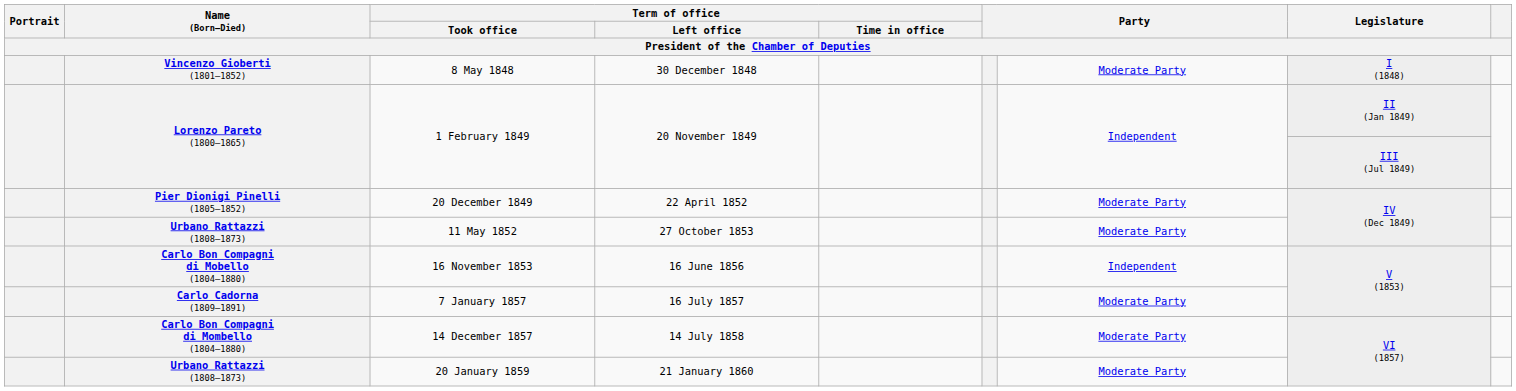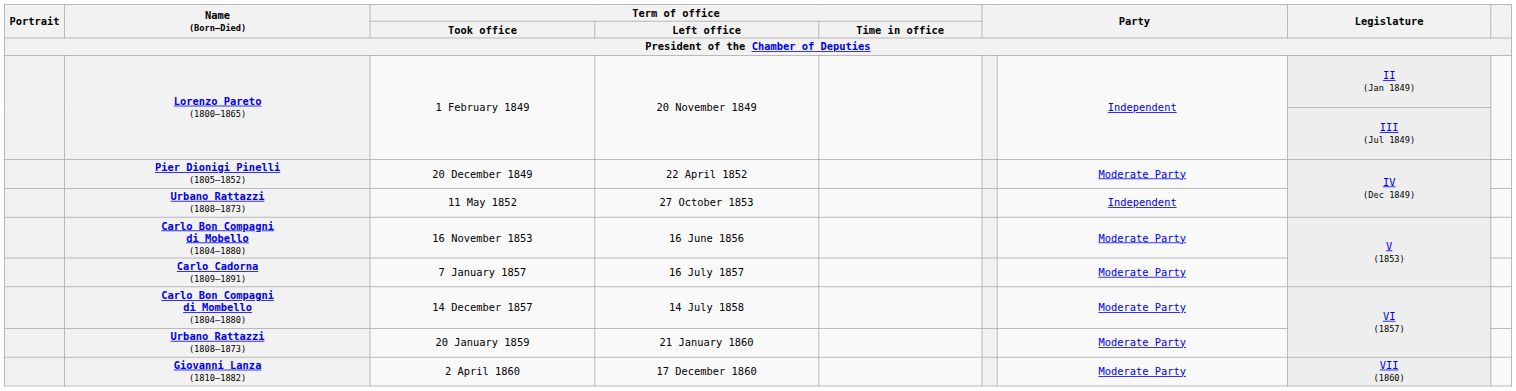- row: (482, 70)
(1142, 232) Moderate Party -> (1142, 203) Independent
(1142, 267) Independent -> (1142, 238) Moderate Party
+ row: (482, 371)
